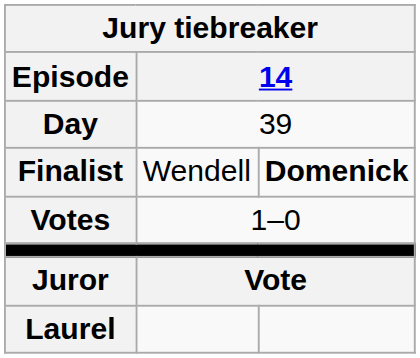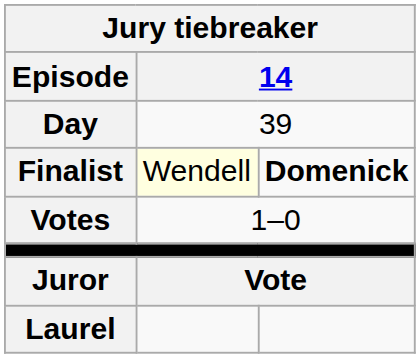(197, 171) no background -> (197, 171) lightyellow background
